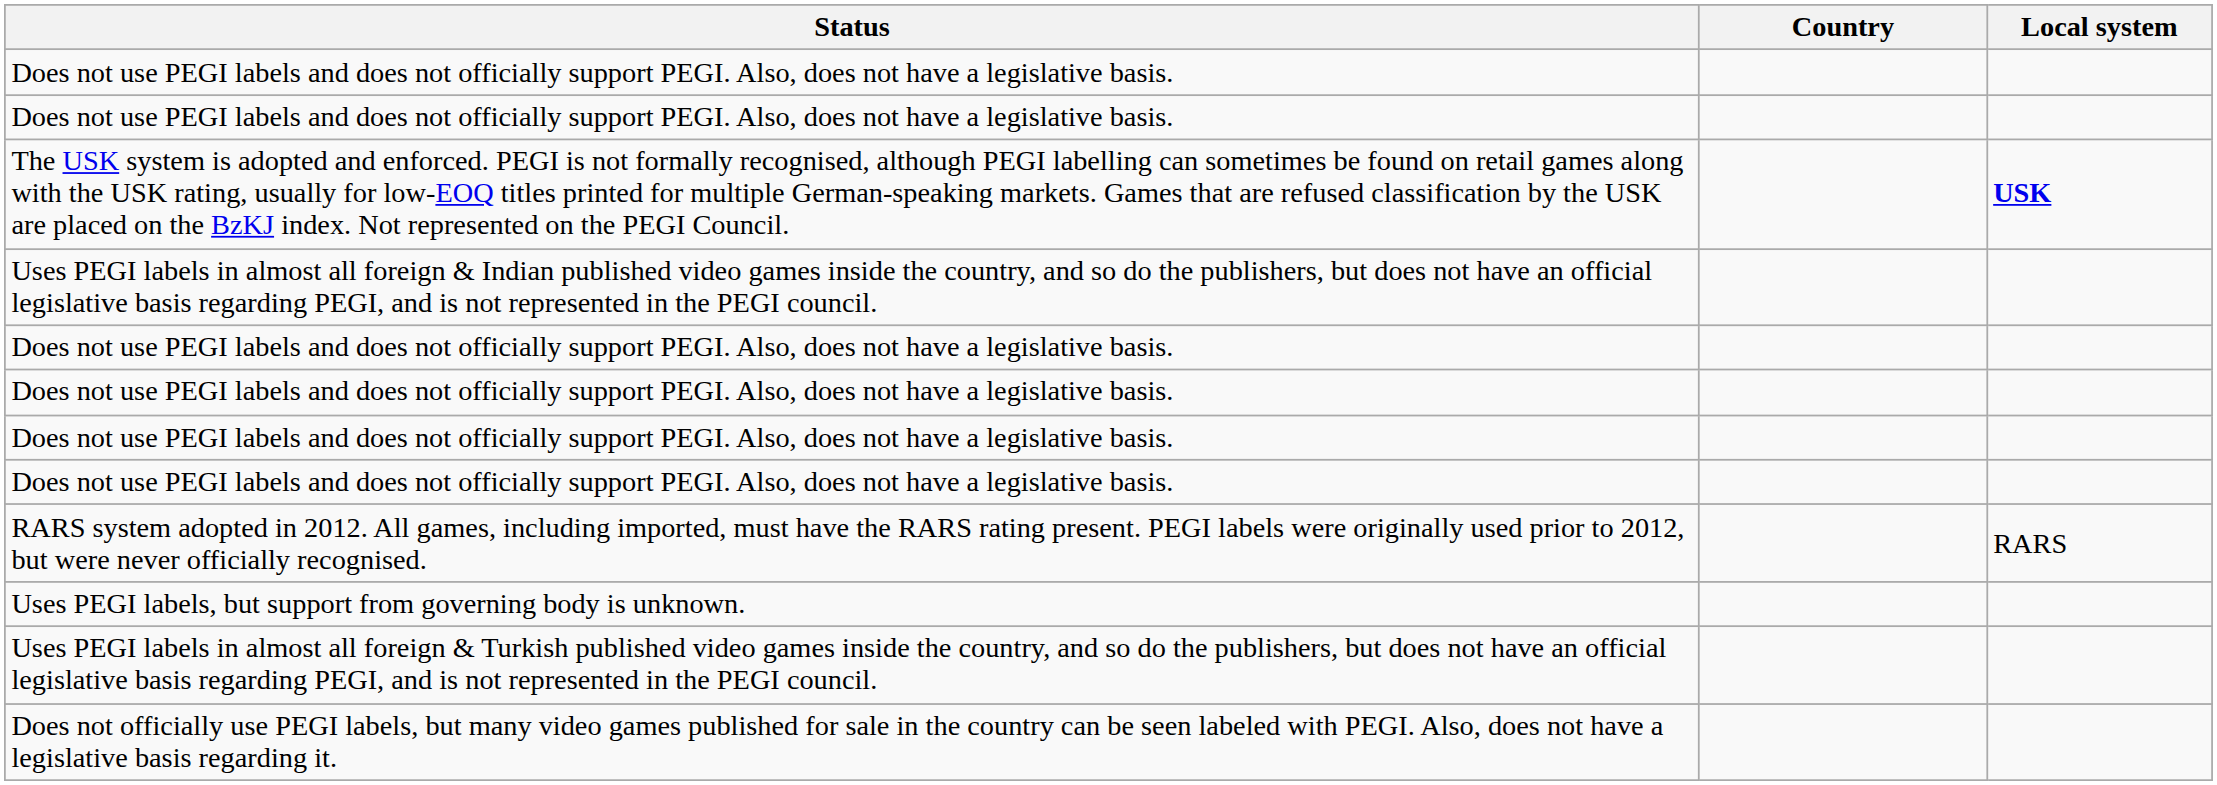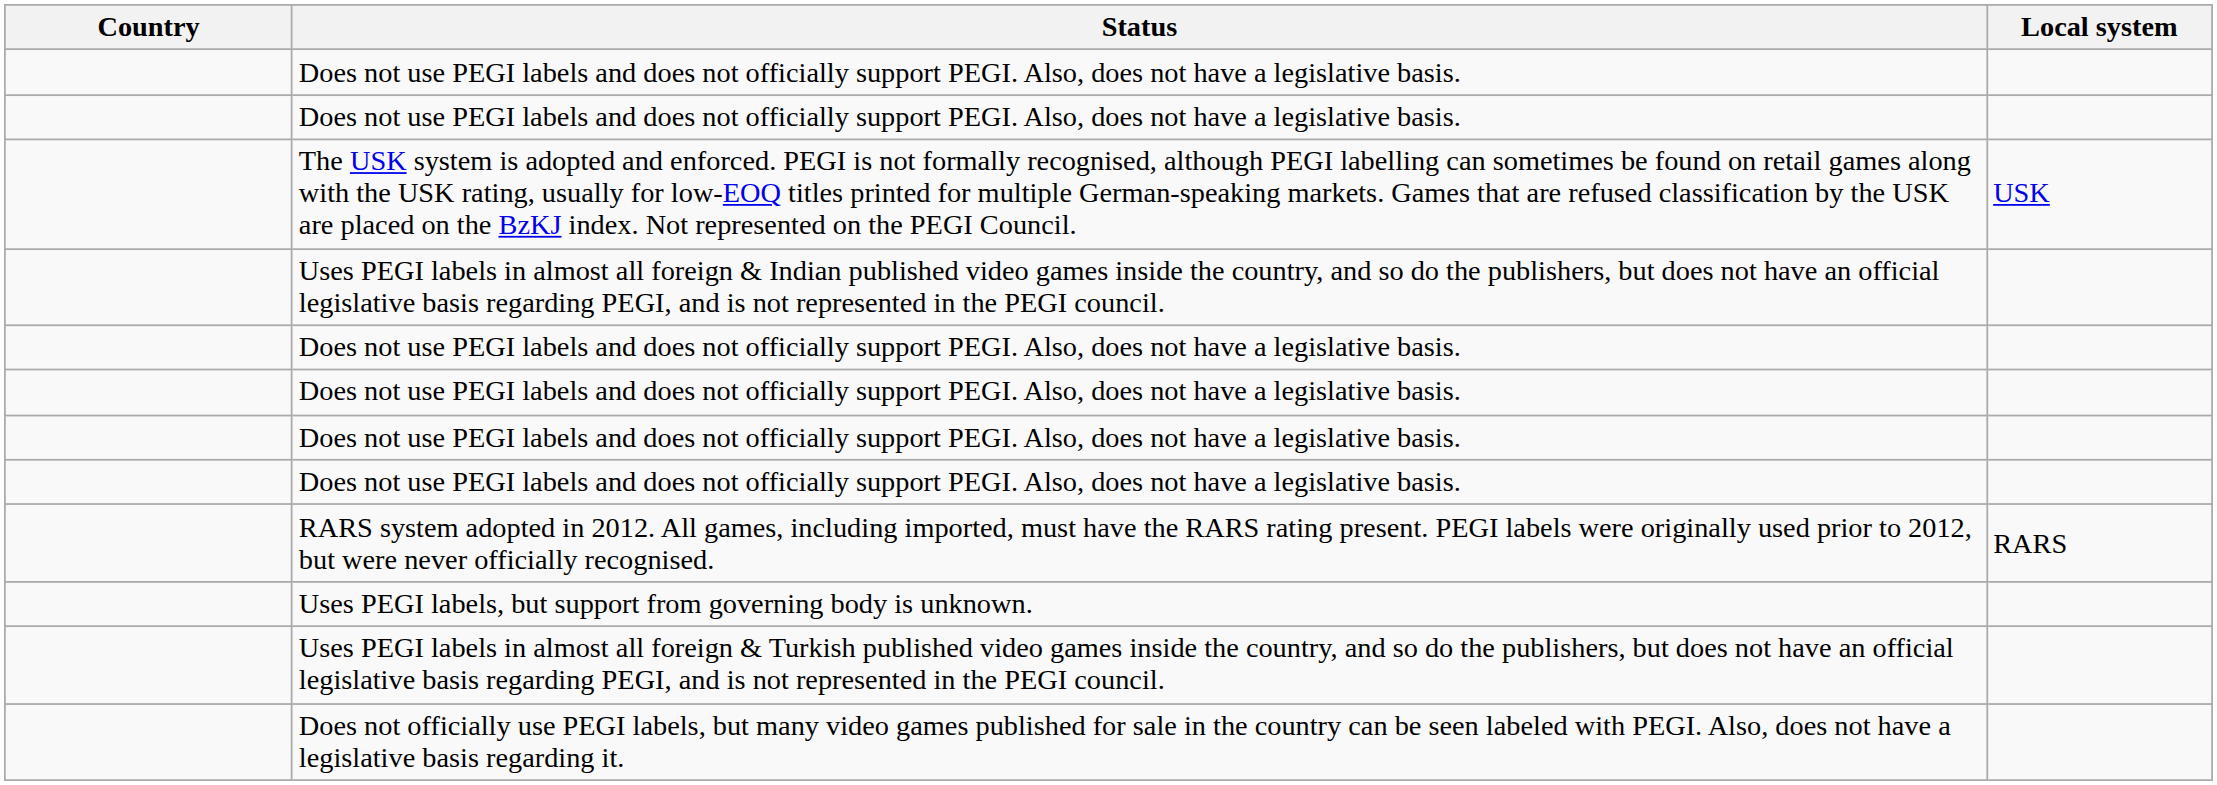columns swapped: (1843, 26) <-> (852, 26)
(2022, 193) bold -> (2021, 193) normal
